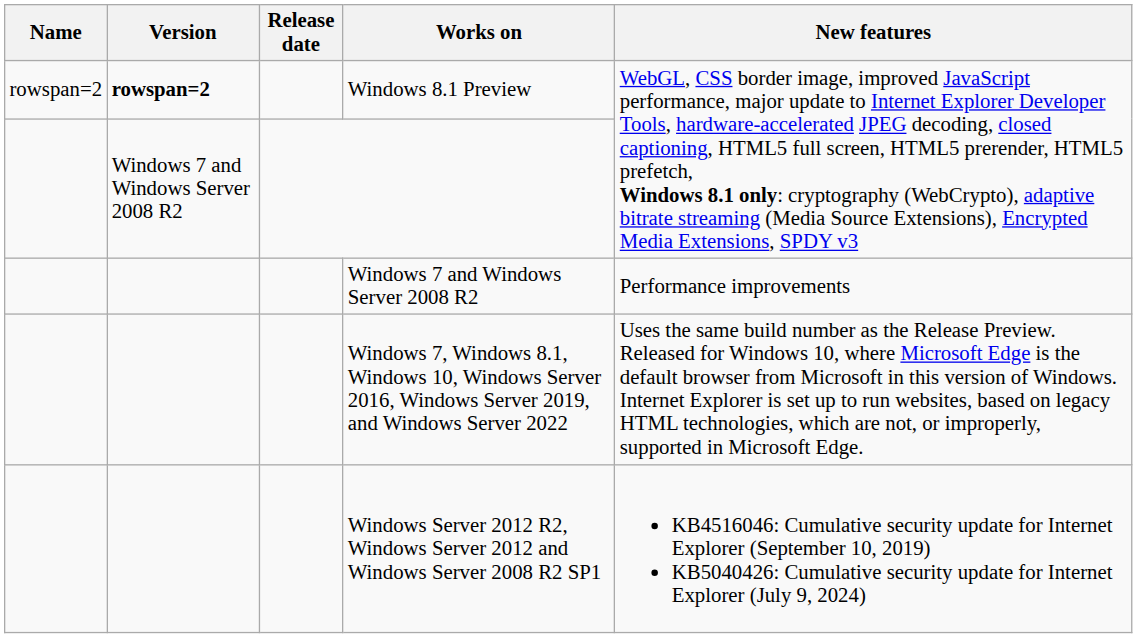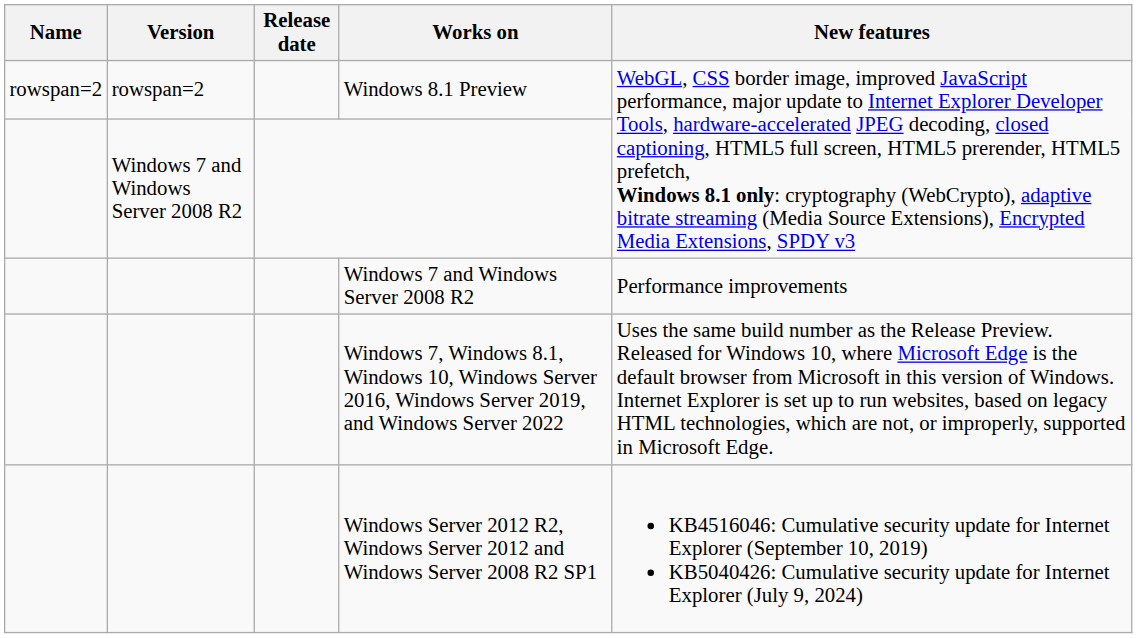(161, 89) bold -> (158, 89) normal
